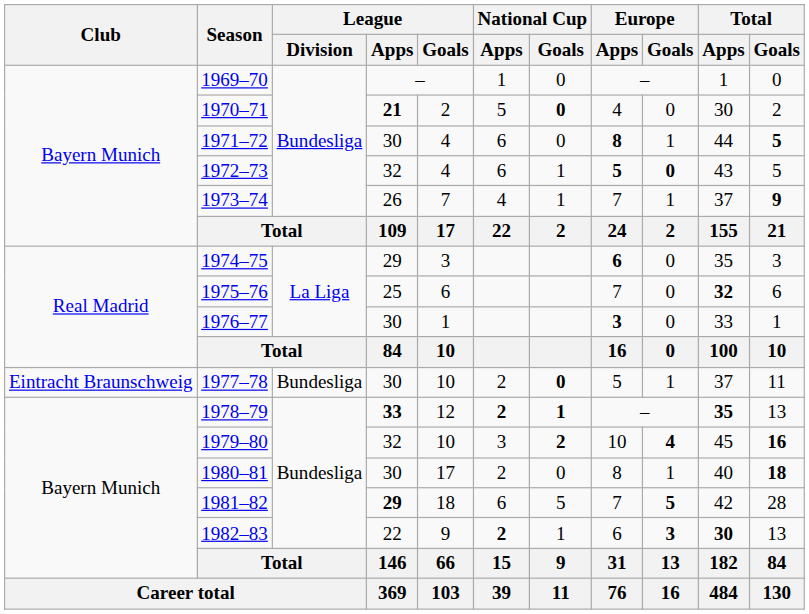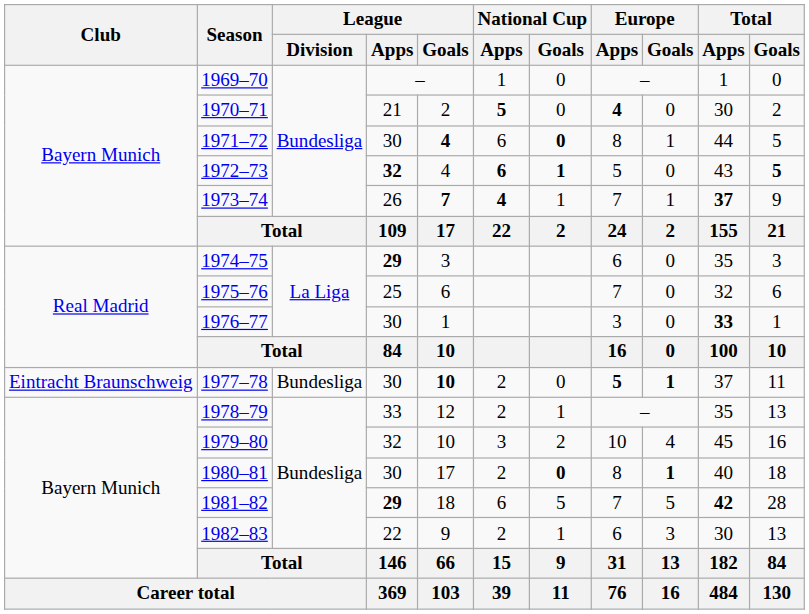(392, 110) bold -> (392, 110) normal
(502, 110) normal -> (502, 110) bold
(561, 110) bold -> (561, 110) normal
(617, 110) normal -> (617, 110) bold
(445, 140) normal -> (445, 140) bold
(561, 140) normal -> (561, 140) bold
(617, 140) bold -> (617, 140) normal
(777, 140) bold -> (777, 140) normal
(392, 170) normal -> (392, 170) bold
(502, 170) normal -> (502, 170) bold
(561, 170) normal -> (561, 170) bold
(617, 170) bold -> (617, 170) normal
(670, 170) bold -> (670, 170) normal
(777, 170) normal -> (777, 170) bold
(445, 200) normal -> (445, 200) bold
(502, 200) normal -> (502, 200) bold
(723, 200) normal -> (723, 200) bold
(777, 200) bold -> (777, 200) normal
(392, 261) normal -> (392, 261) bold
(617, 261) bold -> (617, 261) normal
(723, 291) bold -> (723, 291) normal
(617, 321) bold -> (617, 321) normal
(723, 321) normal -> (723, 321) bold
(445, 381) normal -> (445, 381) bold
(561, 381) bold -> (561, 381) normal
(617, 381) normal -> (617, 381) bold
(670, 381) normal -> (670, 381) bold
(392, 412) bold -> (392, 412) normal
(502, 412) bold -> (502, 412) normal
(561, 412) bold -> (561, 412) normal
(723, 412) bold -> (723, 412) normal
(561, 442) bold -> (561, 442) normal
(670, 442) bold -> (670, 442) normal
(777, 442) bold -> (777, 442) normal
(561, 472) normal -> (561, 472) bold
(670, 472) normal -> (670, 472) bold
(777, 472) bold -> (777, 472) normal
(670, 502) bold -> (670, 502) normal
(723, 502) normal -> (723, 502) bold
(502, 532) bold -> (502, 532) normal
(670, 532) bold -> (670, 532) normal
(723, 532) bold -> (723, 532) normal
